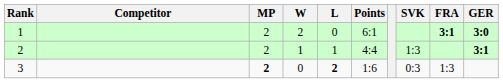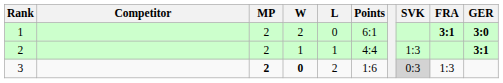(300, 68) normal -> (300, 68) bold
(335, 68) bold -> (335, 68) normal
(413, 68) no background -> (413, 68) lightgrey background
